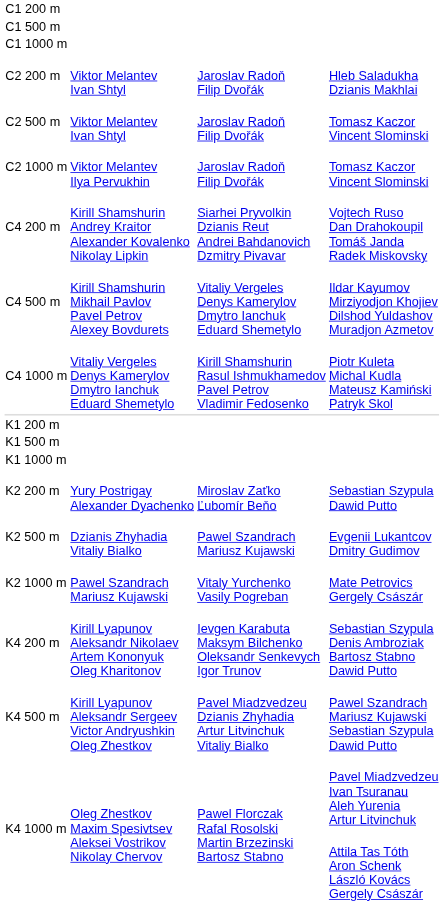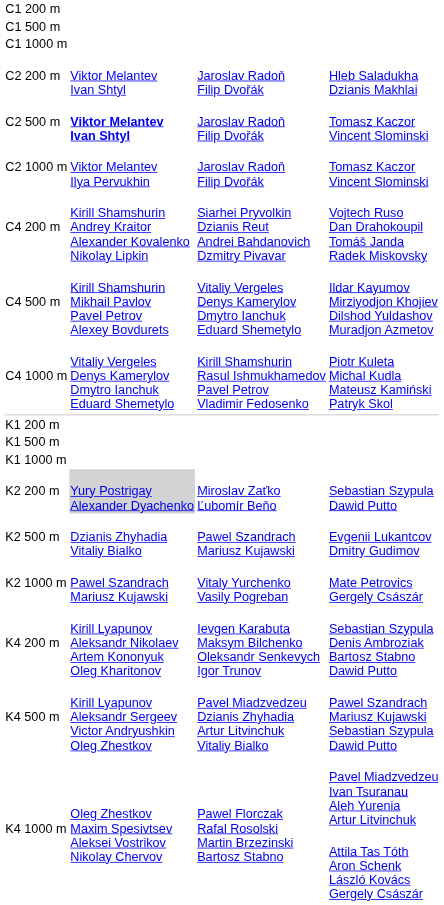(114, 128) normal -> (117, 128) bold
(132, 498) no background -> (132, 498) lightgrey background
